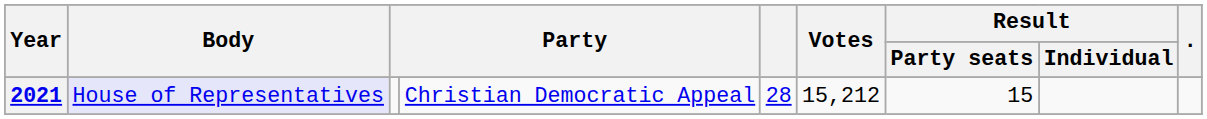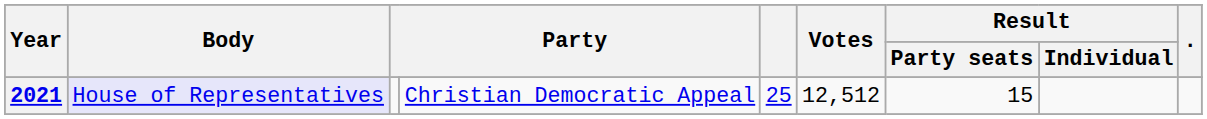(779, 96) 28 -> (779, 96) 25
(841, 96) 15,212 -> (841, 96) 12,512
